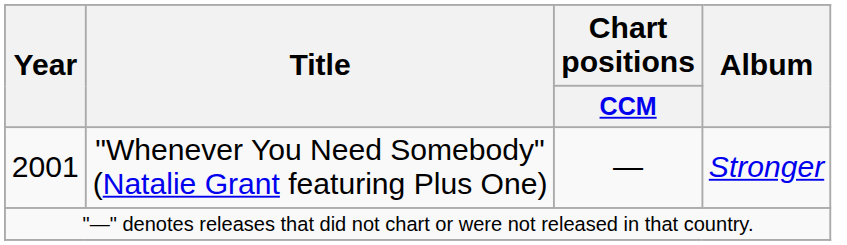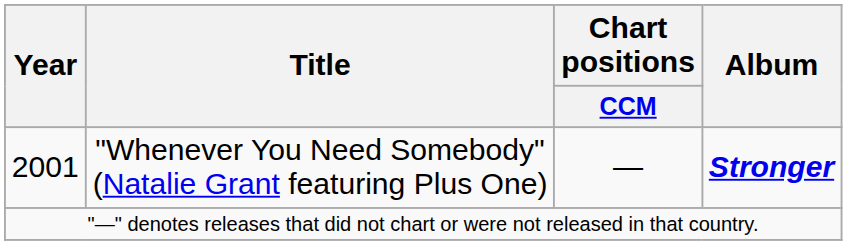(767, 166) normal -> (771, 166) bold
